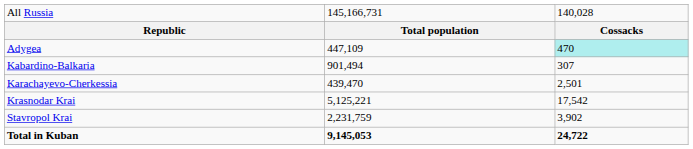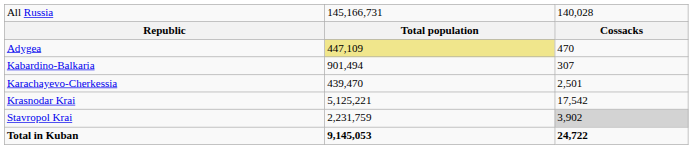(345, 48) no background -> (345, 48) khaki background
(566, 48) paleturquoise background -> (566, 48) no background
(570, 118) no background -> (570, 118) lightgrey background
